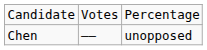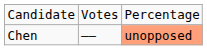(158, 35) no background -> (158, 35) lightsalmon background
